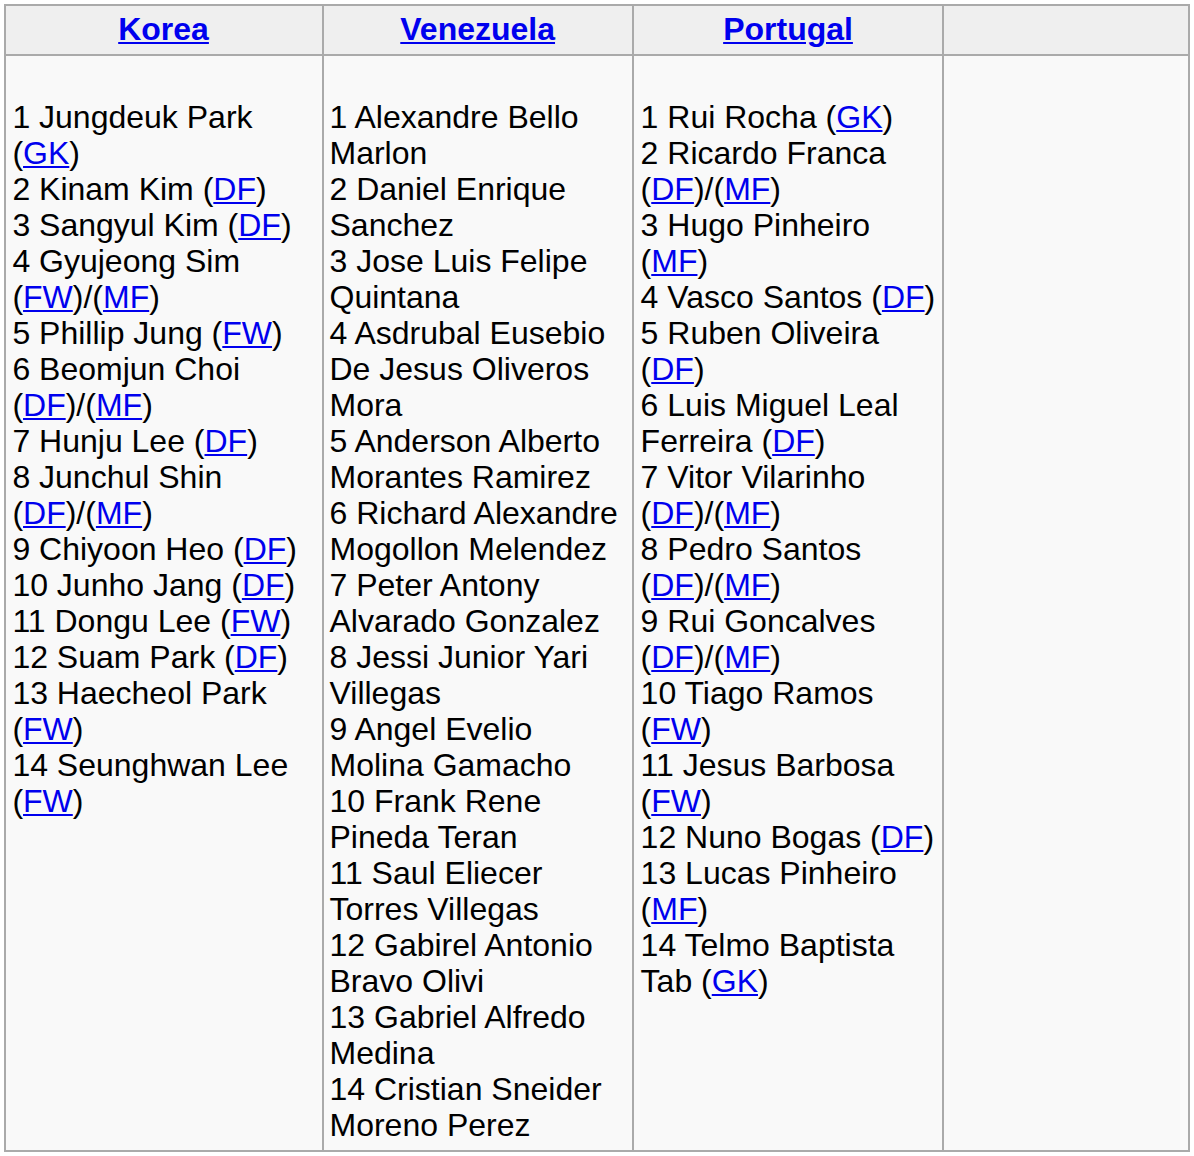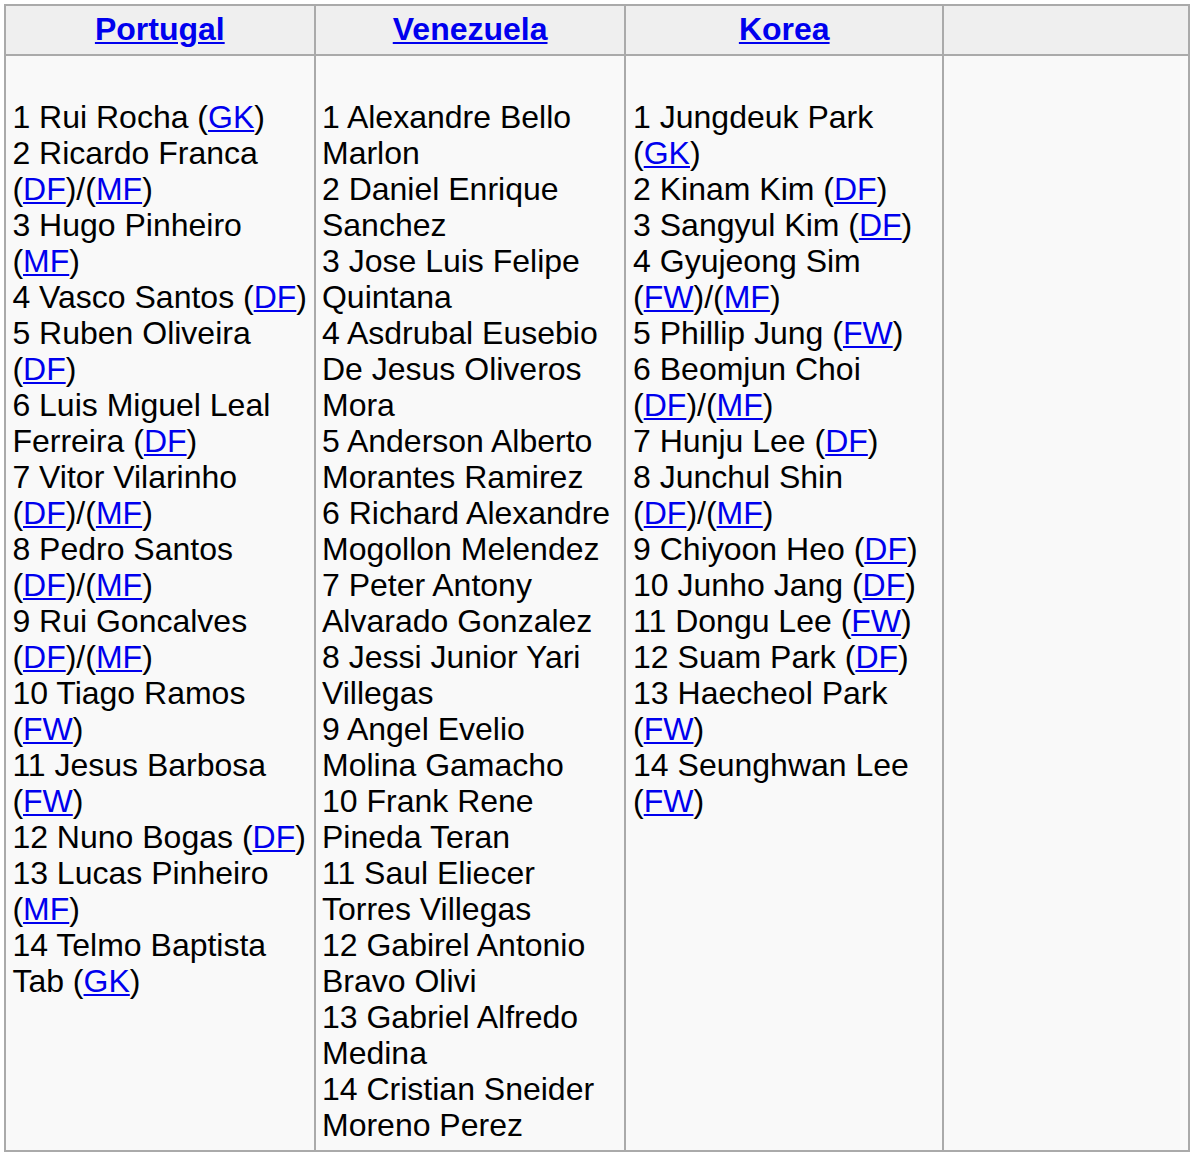columns swapped: (788, 29) <-> (164, 29)
